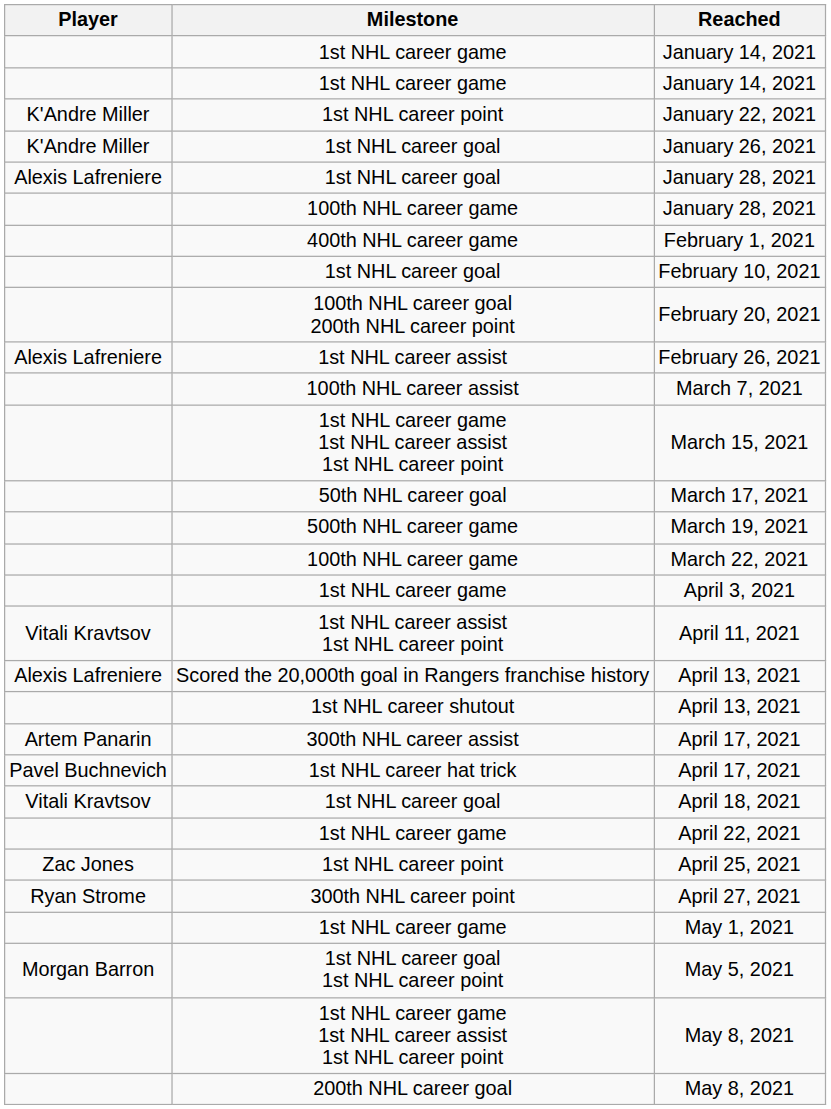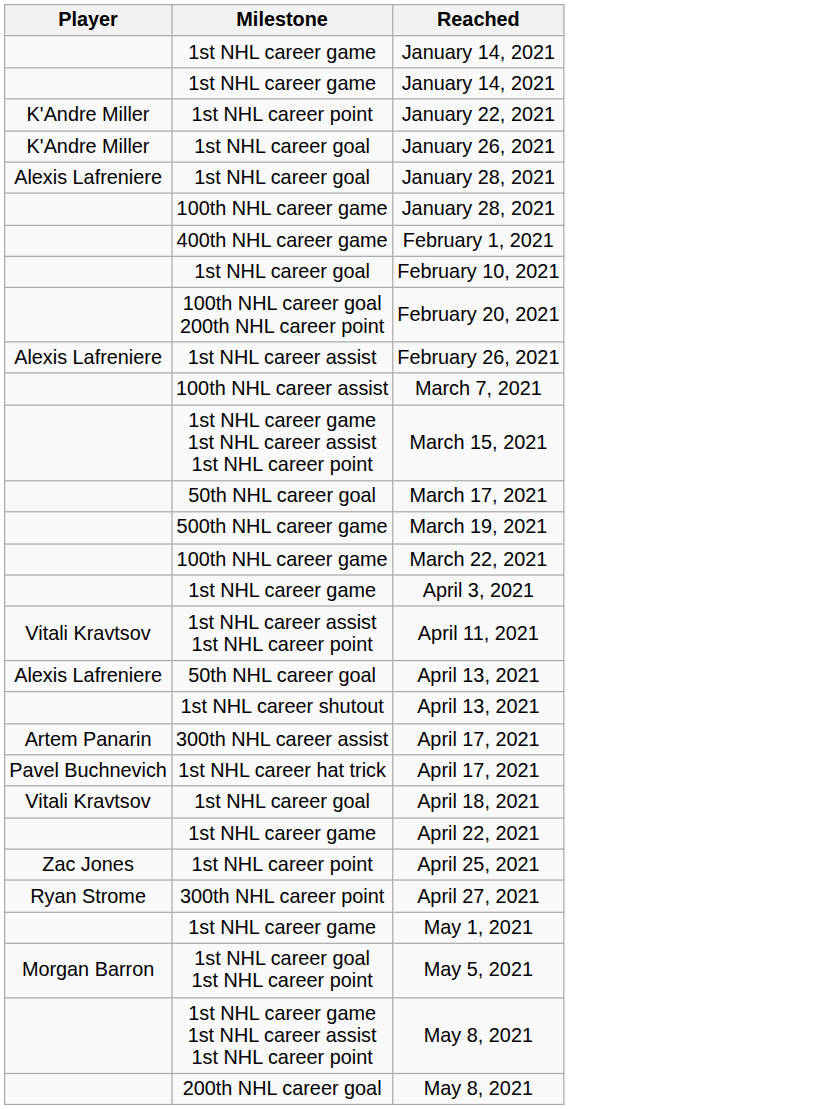(413, 675) Scored the 20,000th goal in Rangers franchise history -> (282, 675) 50th NHL career goal
